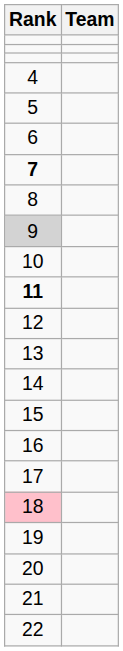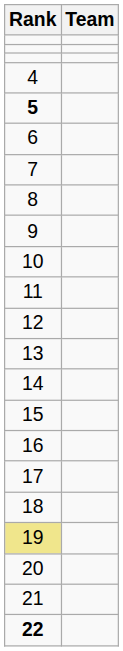(33, 108) normal -> (33, 108) bold
(33, 169) bold -> (33, 169) normal
(33, 230) lightgrey background -> (33, 230) no background
(33, 292) bold -> (33, 292) normal
(33, 507) pink background -> (33, 507) no background
(33, 537) no background -> (33, 537) khaki background
(33, 629) normal -> (33, 629) bold
